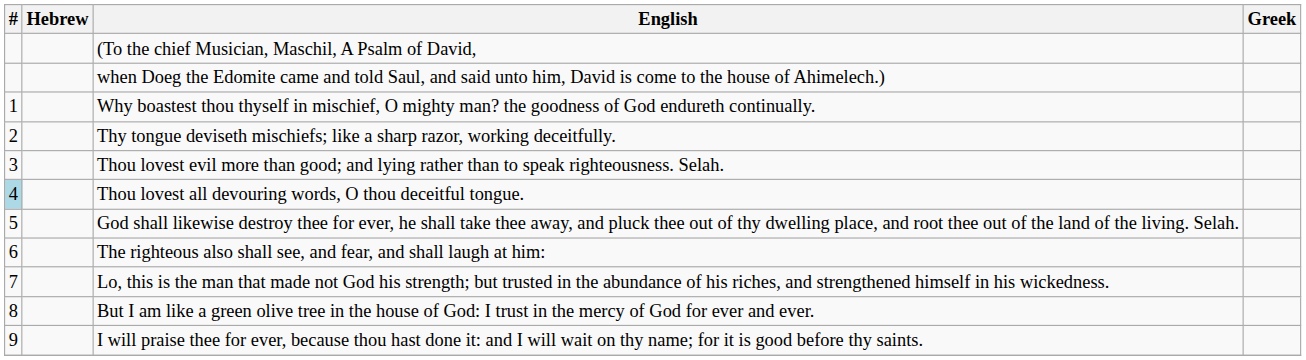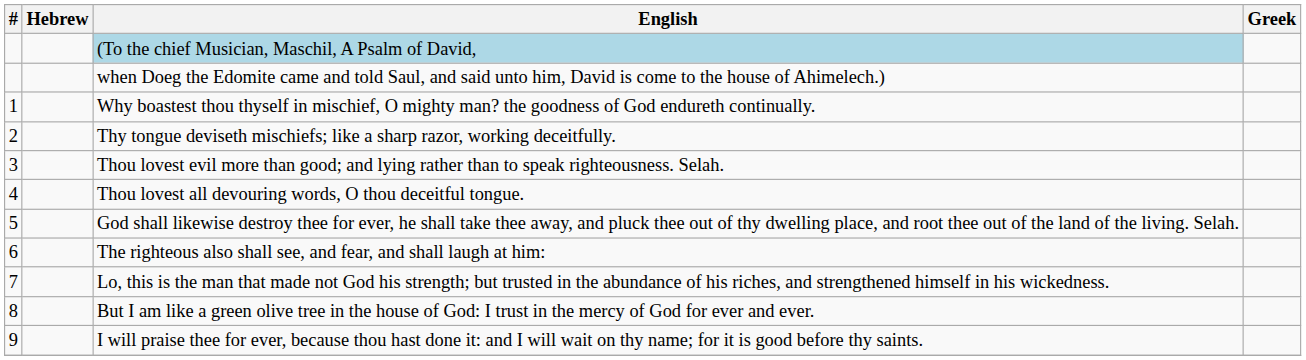(287, 48) no background -> (287, 48) lightblue background
(13, 194) lightblue background -> (13, 194) no background
